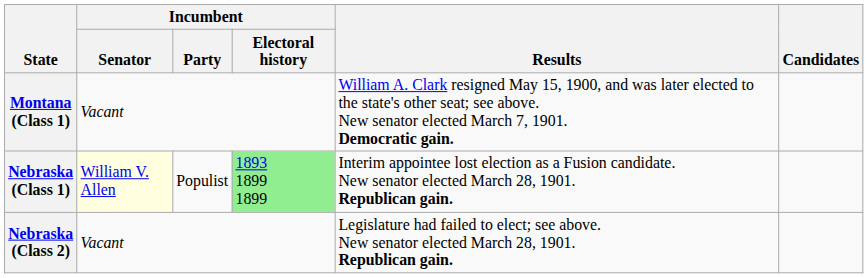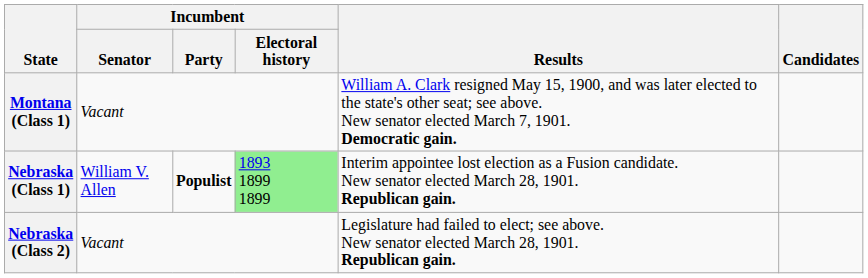(115, 181) lightyellow background -> (115, 181) no background
(202, 181) normal -> (204, 181) bold
